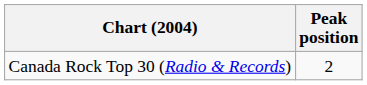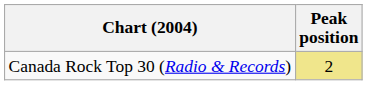(329, 65) no background -> (329, 65) khaki background
